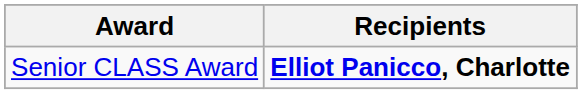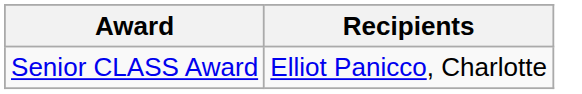(420, 67) bold -> (409, 67) normal
